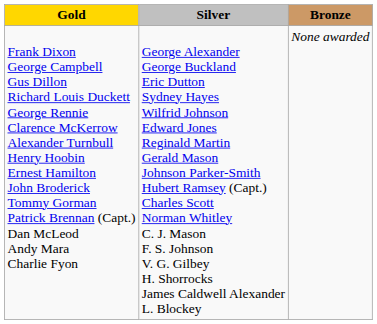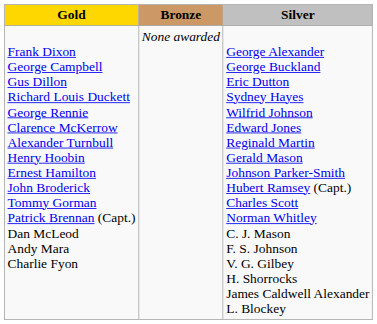columns swapped: (213, 15) <-> (330, 15)
